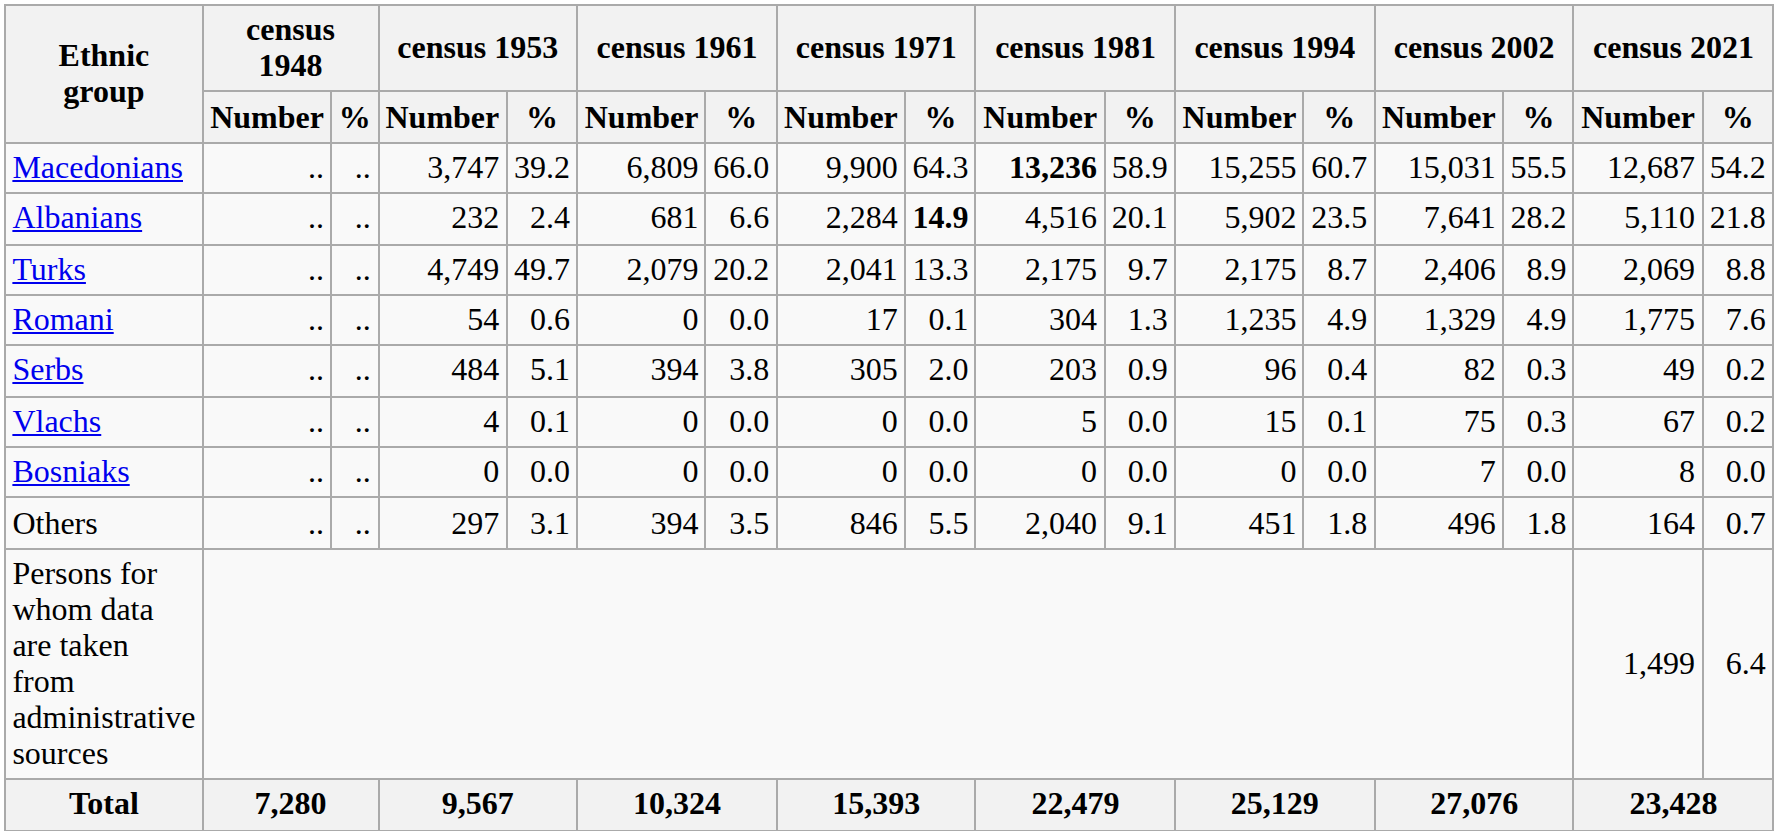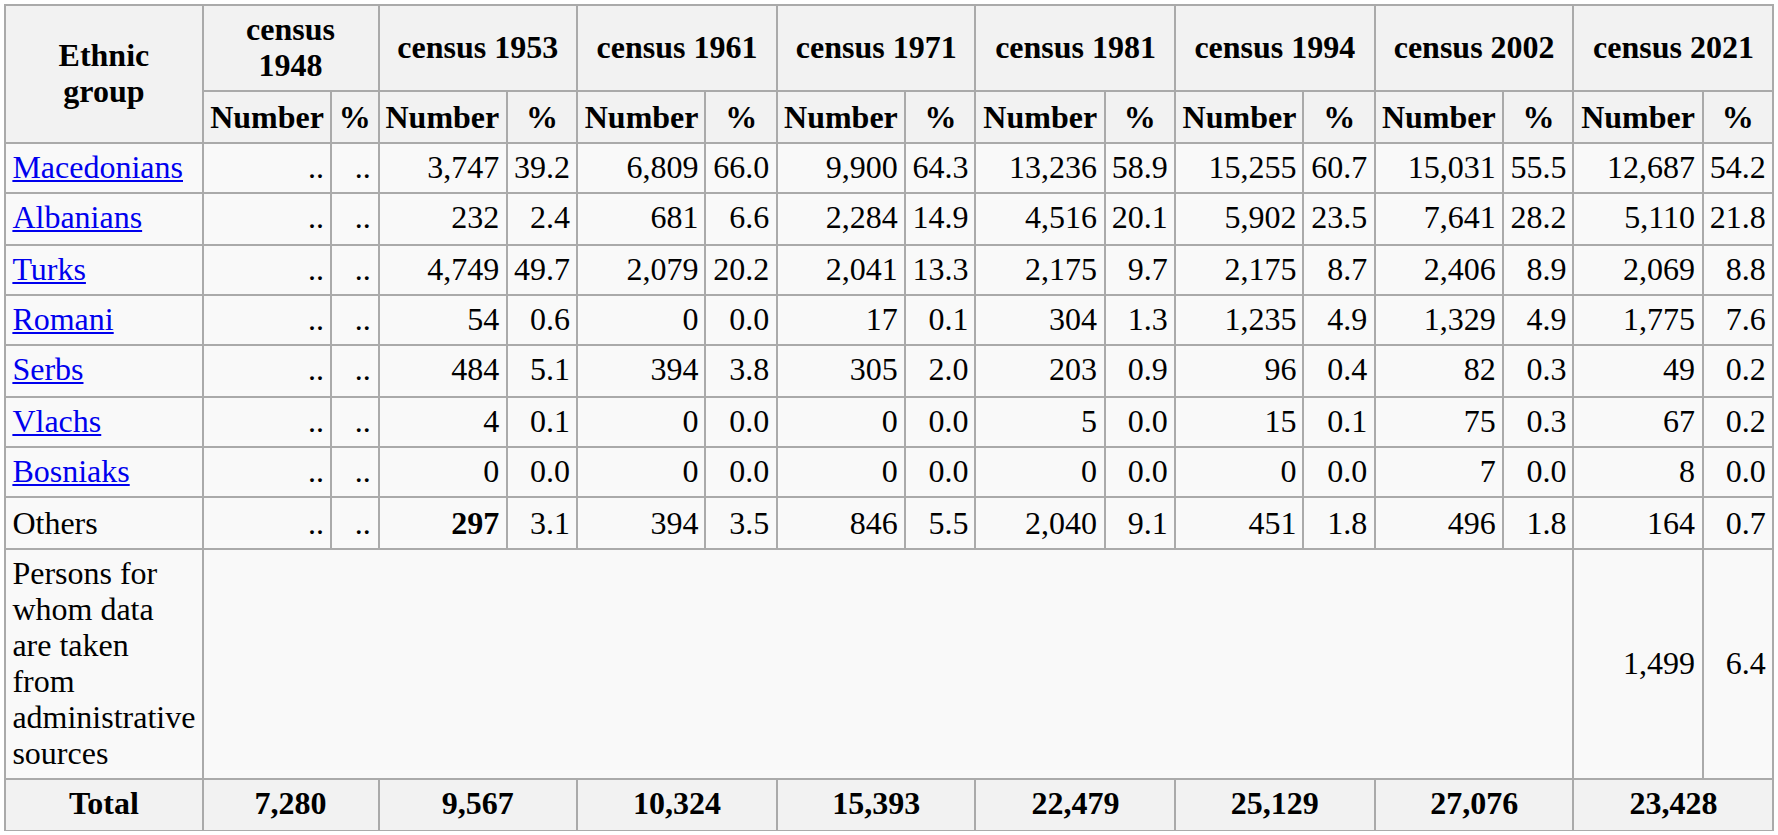(1053, 167) bold -> (1053, 167) normal
(941, 218) bold -> (941, 218) normal
(475, 522) normal -> (475, 522) bold
